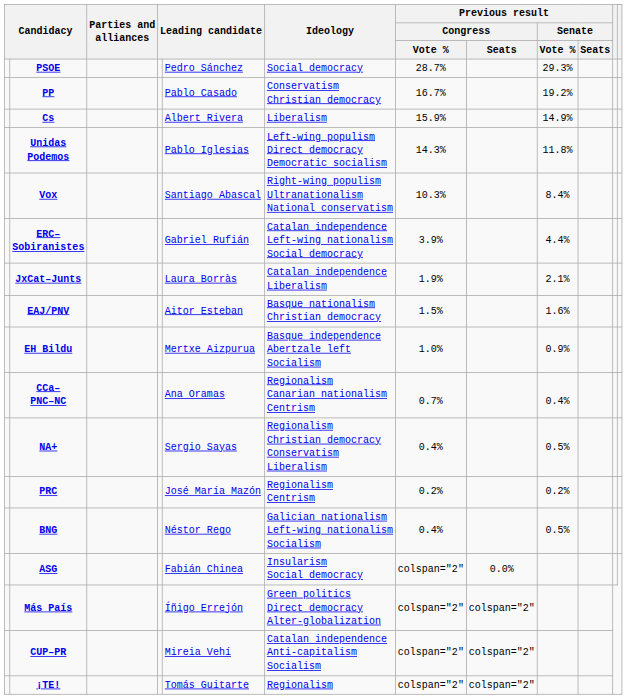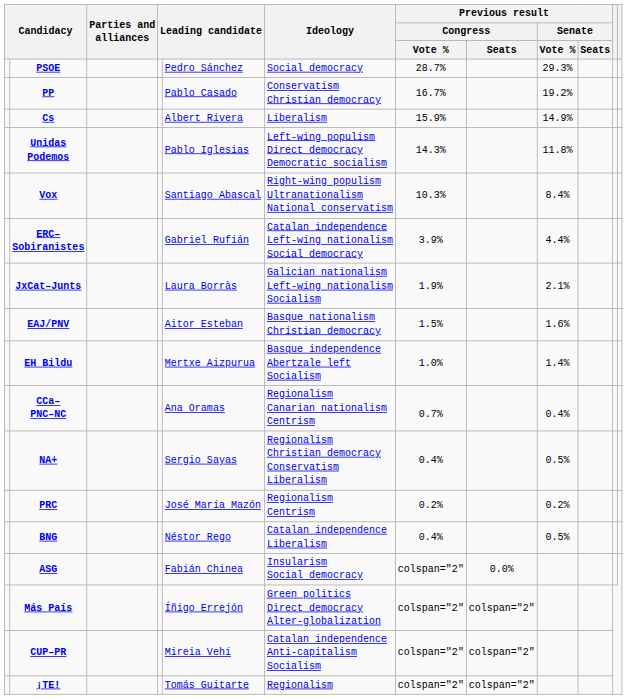(327, 279) Catalan independence Liberalism -> (330, 286) Galician nationalism Left-wing nationalism Socialism
(558, 349) 0.9% -> (558, 363) 1.4%
(330, 531) Galician nationalism Left-wing nationalism Socialism -> (327, 537) Catalan independence Liberalism
